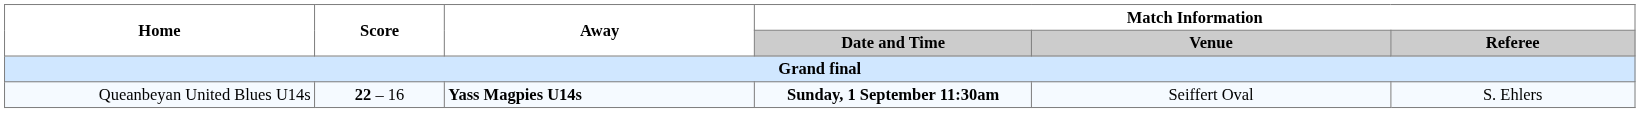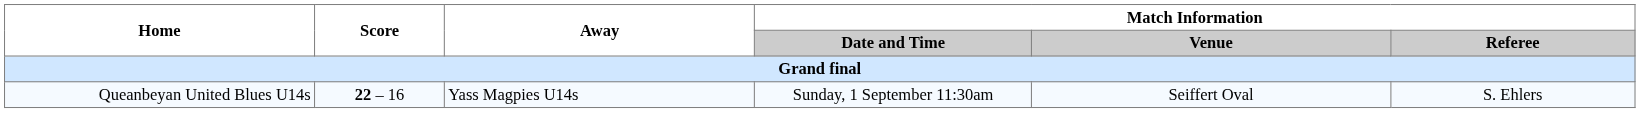(515, 94) bold -> (513, 94) normal
(893, 94) bold -> (893, 94) normal
